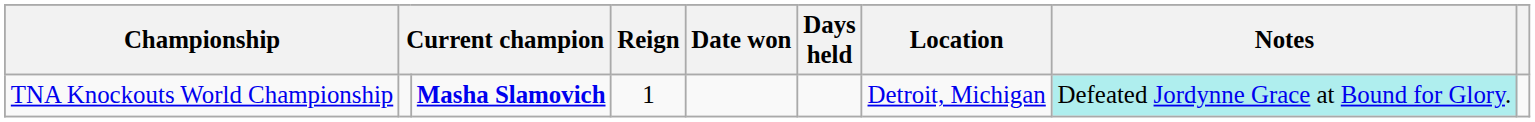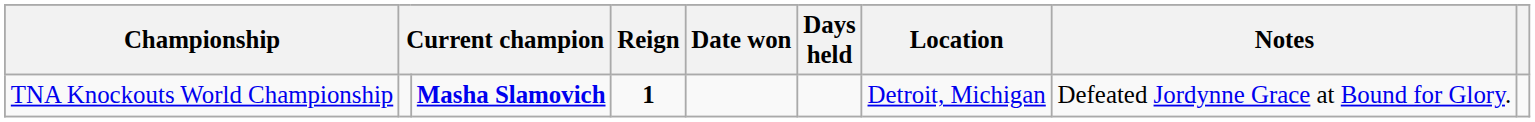(648, 94) normal -> (648, 94) bold
(1284, 94) paleturquoise background -> (1284, 94) no background
